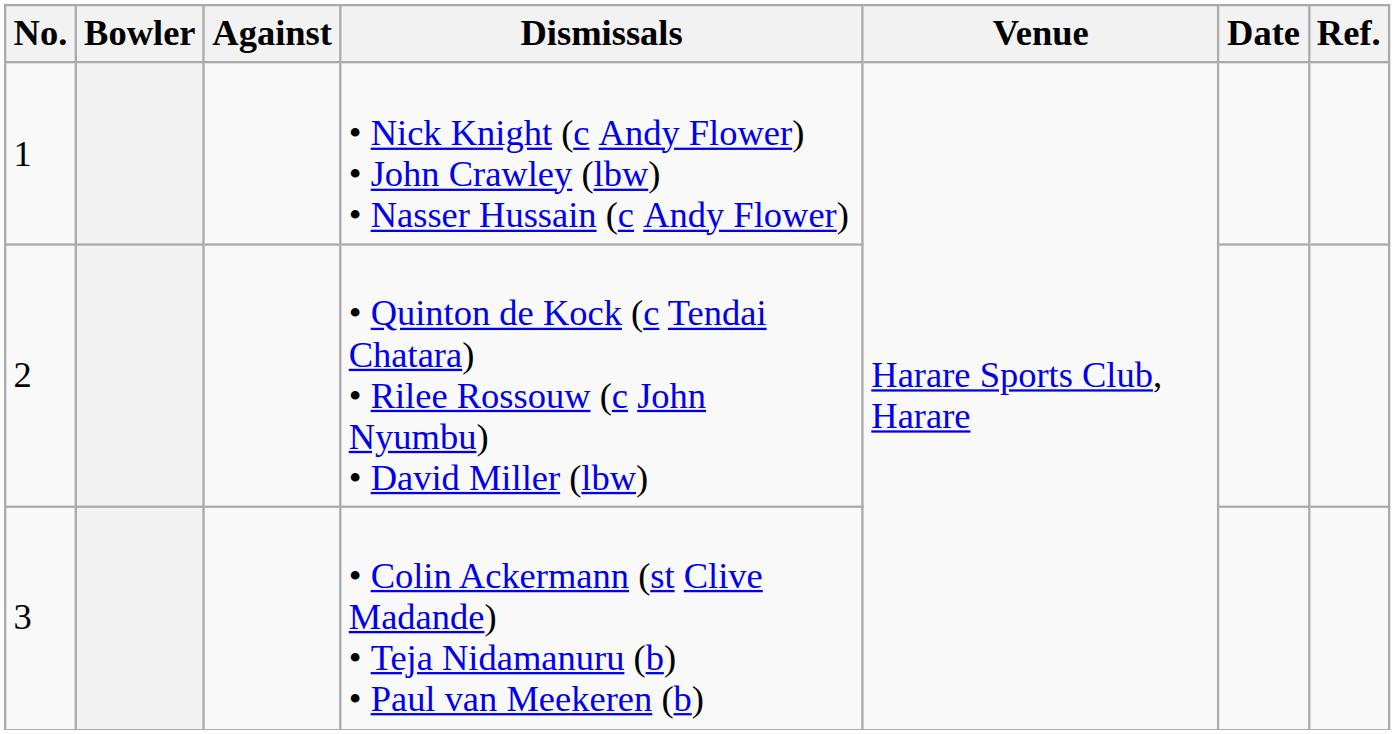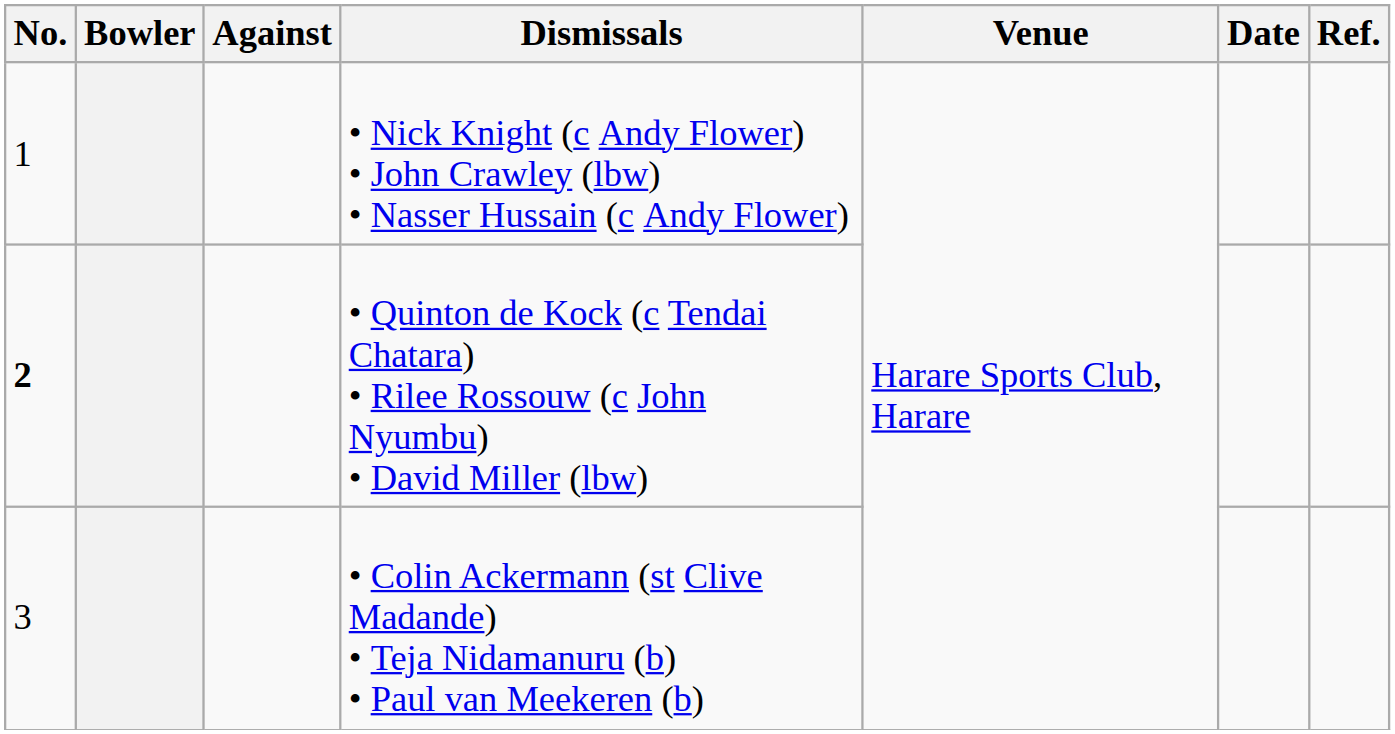(23, 374) normal -> (23, 374) bold
